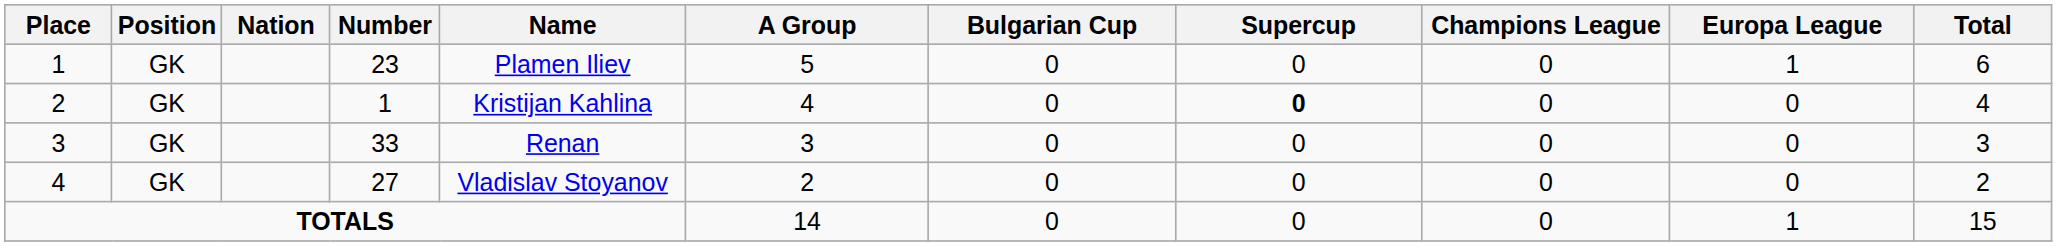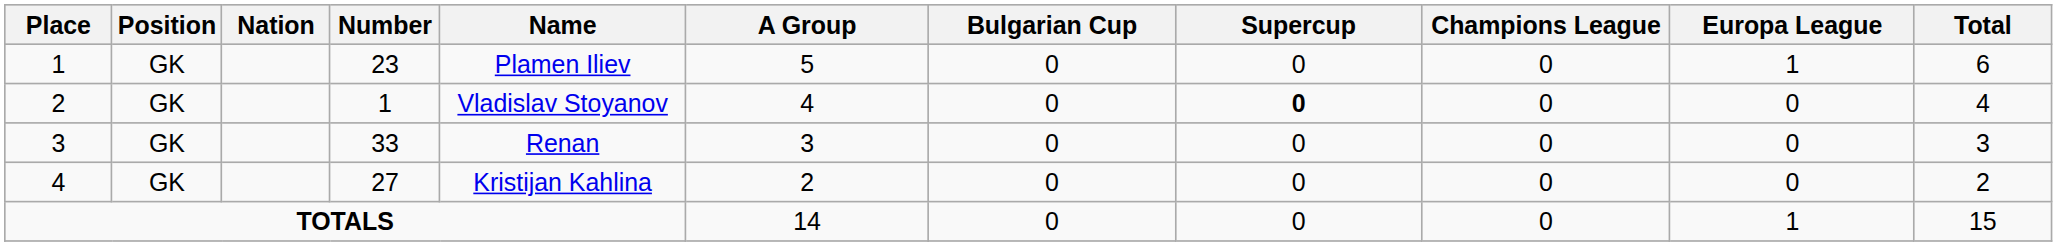(563, 104) Kristijan Kahlina -> (563, 104) Vladislav Stoyanov
(563, 183) Vladislav Stoyanov -> (563, 183) Kristijan Kahlina
